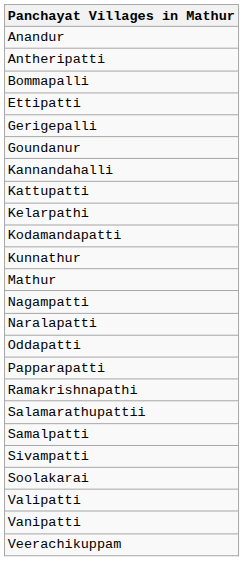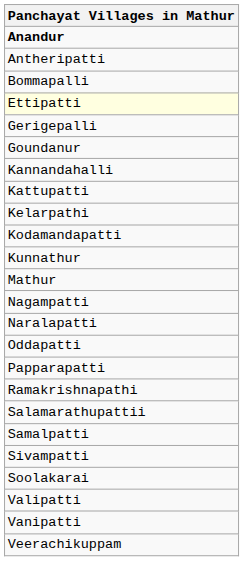(36, 38) normal -> (36, 38) bold
(44, 104) no background -> (44, 104) lightyellow background
